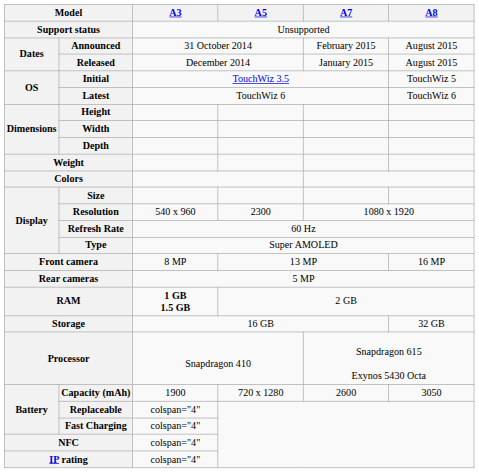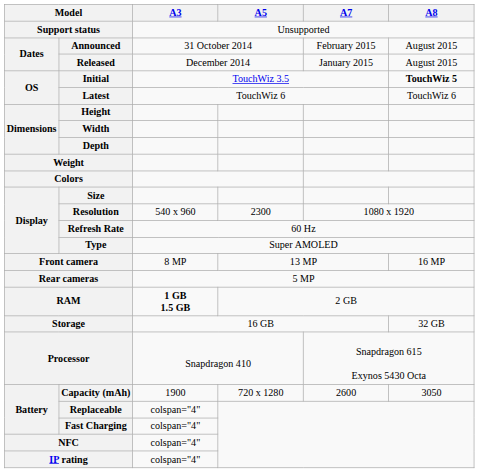(431, 79) normal -> (431, 79) bold
